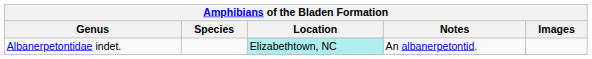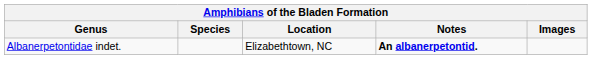(293, 46) paleturquoise background -> (289, 46) no background
(431, 46) normal -> (428, 46) bold
